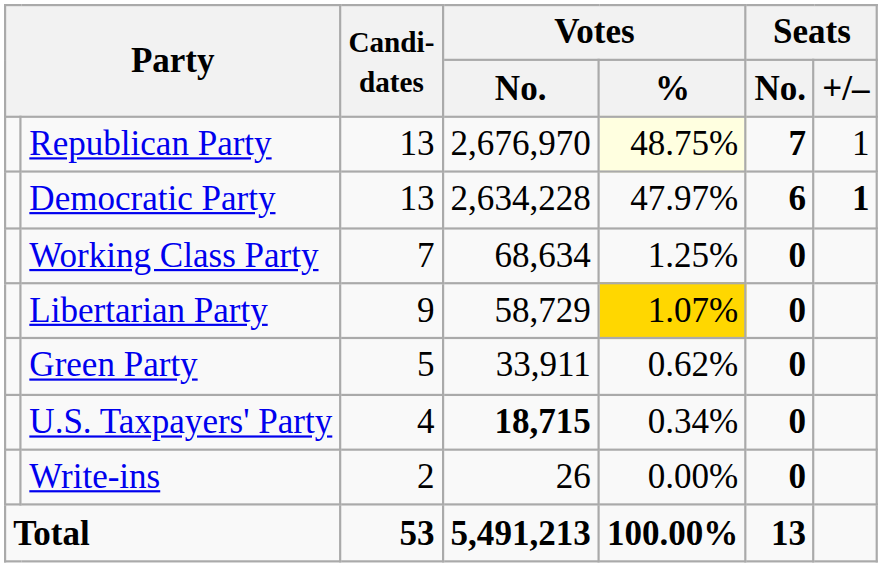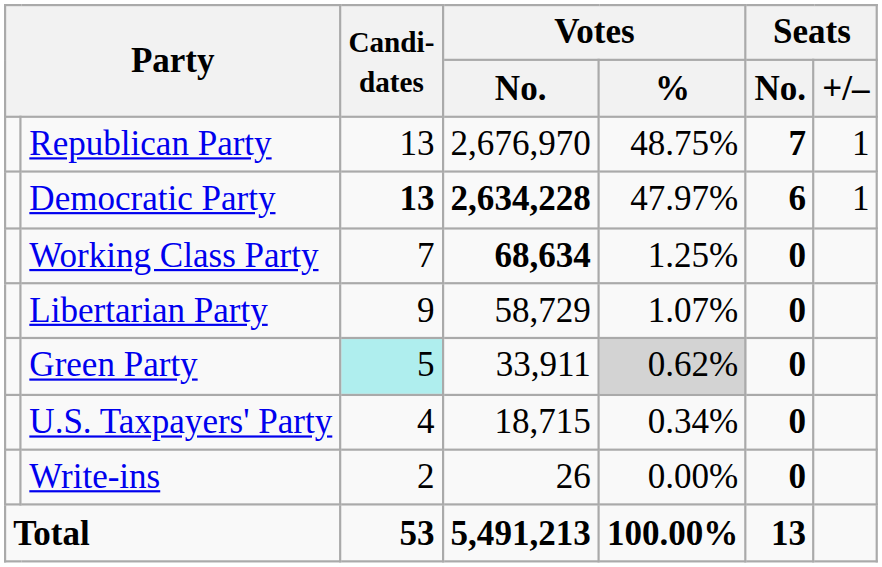(684, 143) lightyellow background -> (684, 143) no background
(417, 198) normal -> (417, 198) bold
(521, 198) normal -> (521, 198) bold
(861, 198) bold -> (861, 198) normal
(543, 254) normal -> (543, 254) bold
(693, 310) gold background -> (693, 310) no background
(426, 365) no background -> (426, 365) paleturquoise background
(693, 365) no background -> (693, 365) lightgrey background
(543, 421) bold -> (543, 421) normal
